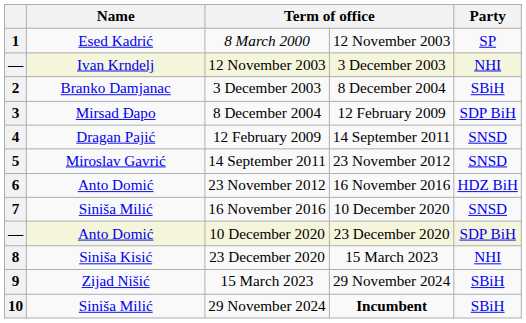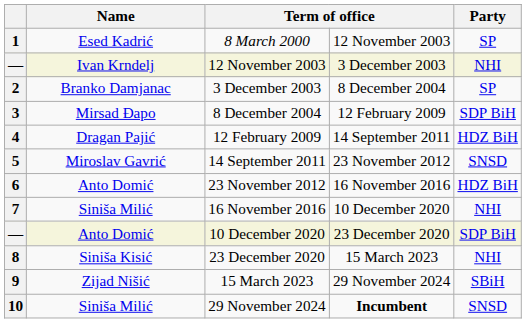(488, 88) SBiH -> (488, 88) SP
(488, 137) SNSD -> (488, 137) HDZ BiH
(488, 209) SNSD -> (488, 209) NHI
(488, 305) SBiH -> (488, 305) SNSD
